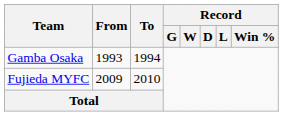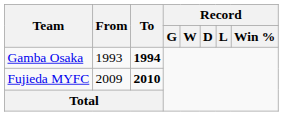(147, 57) normal -> (147, 57) bold
(147, 79) normal -> (147, 79) bold
